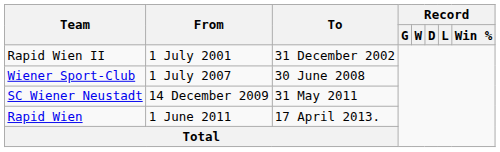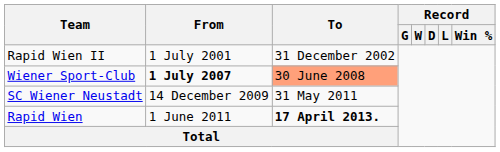(190, 76) normal -> (190, 76) bold
(320, 76) no background -> (320, 76) lightsalmon background
(327, 116) normal -> (327, 116) bold
